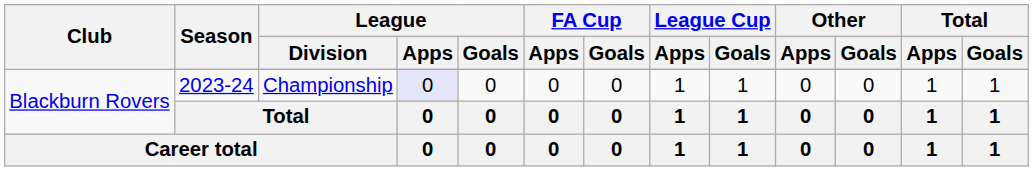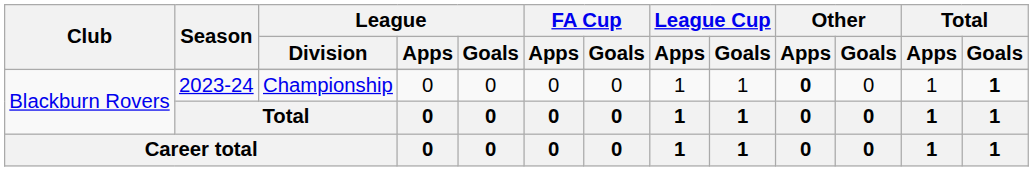(428, 85) lavender background -> (428, 85) no background
(806, 85) normal -> (806, 85) bold
(995, 85) normal -> (995, 85) bold
